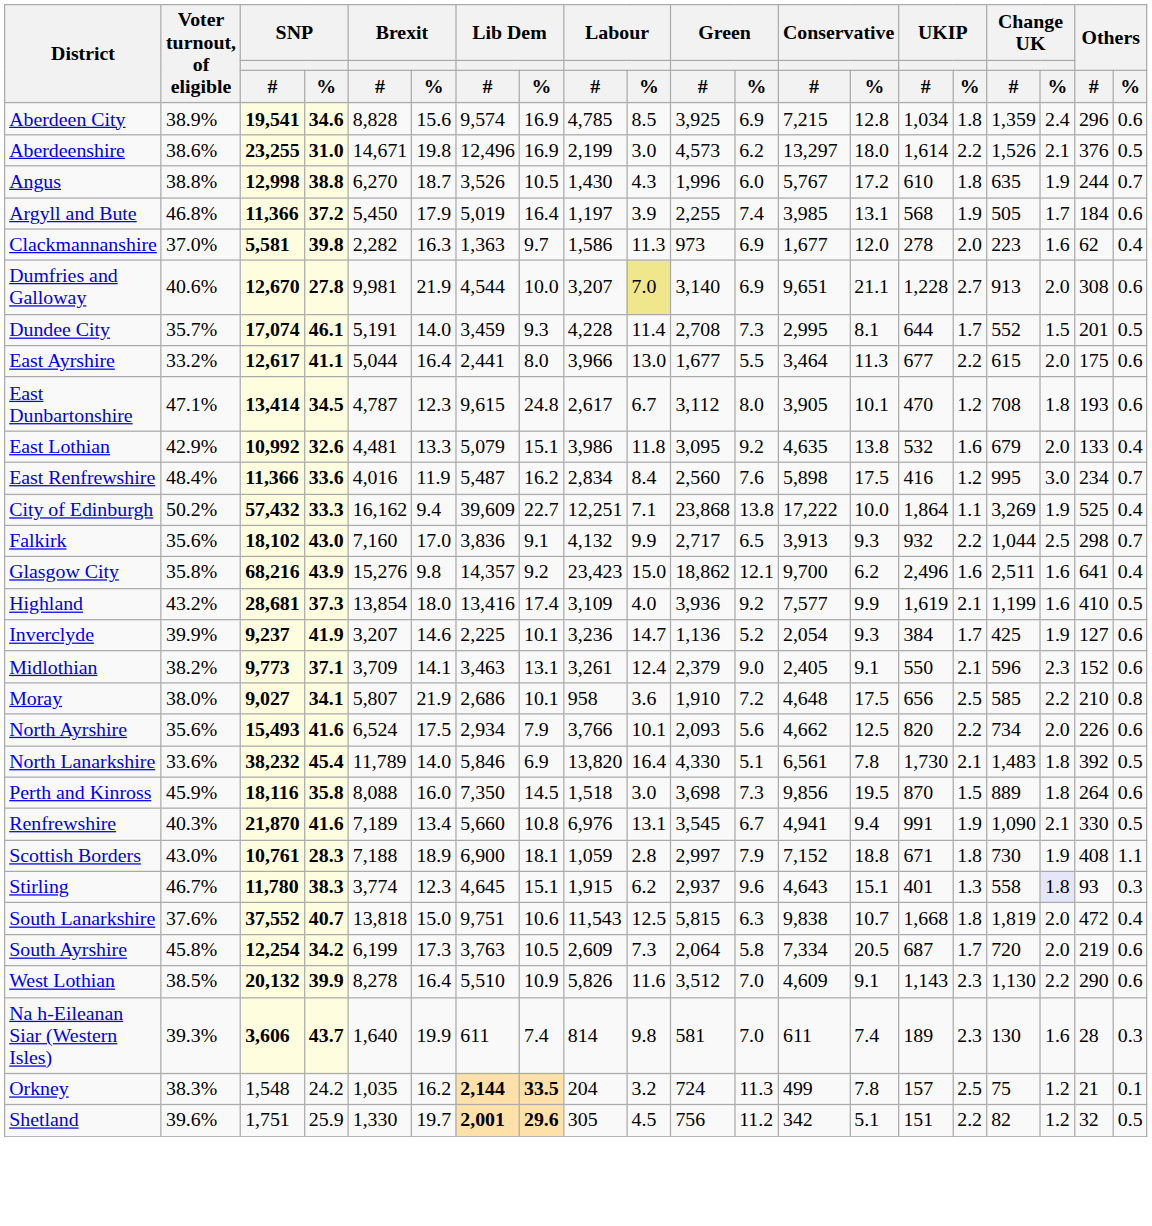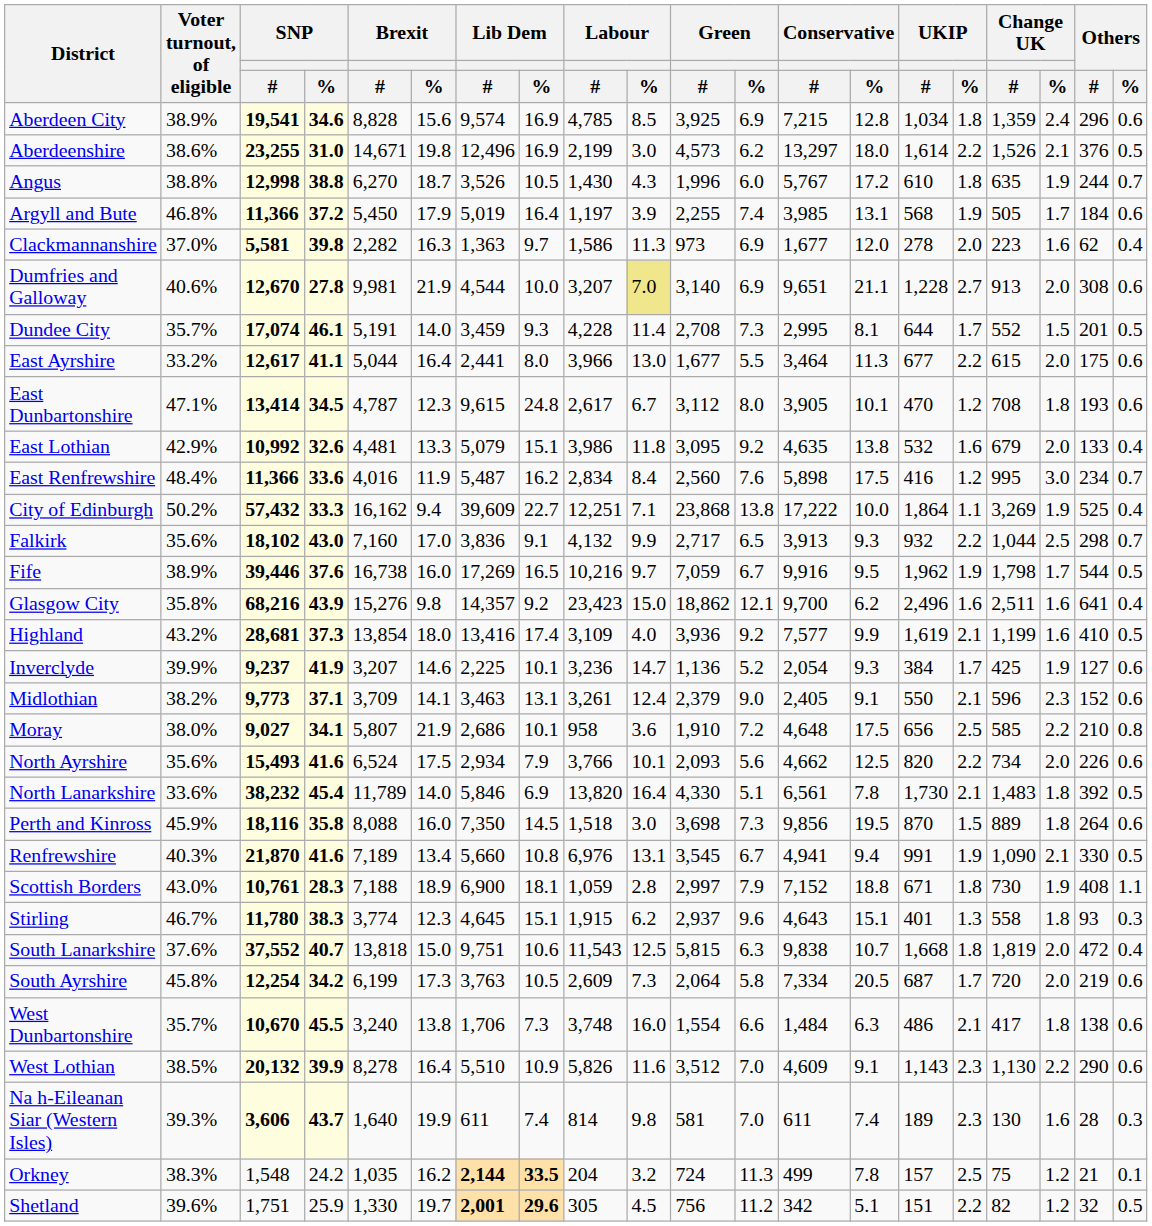+ row: (25, 572)
(1057, 886) lavender background -> (1057, 918) no background
+ row: (71, 1024)
